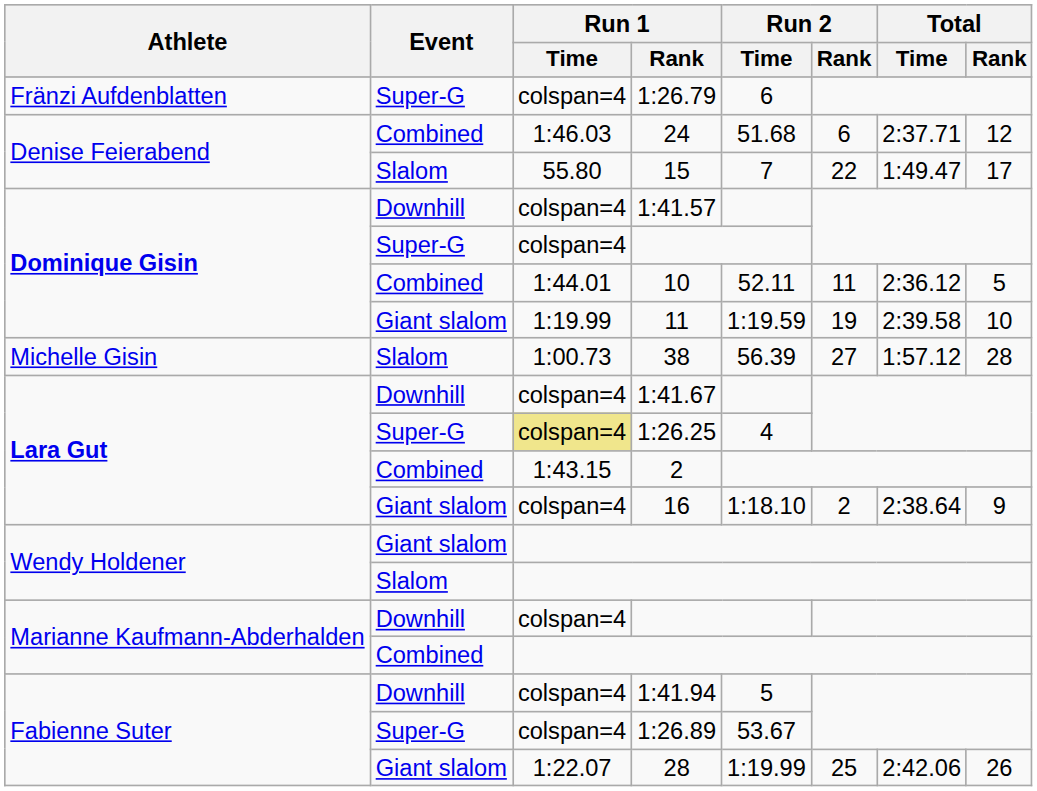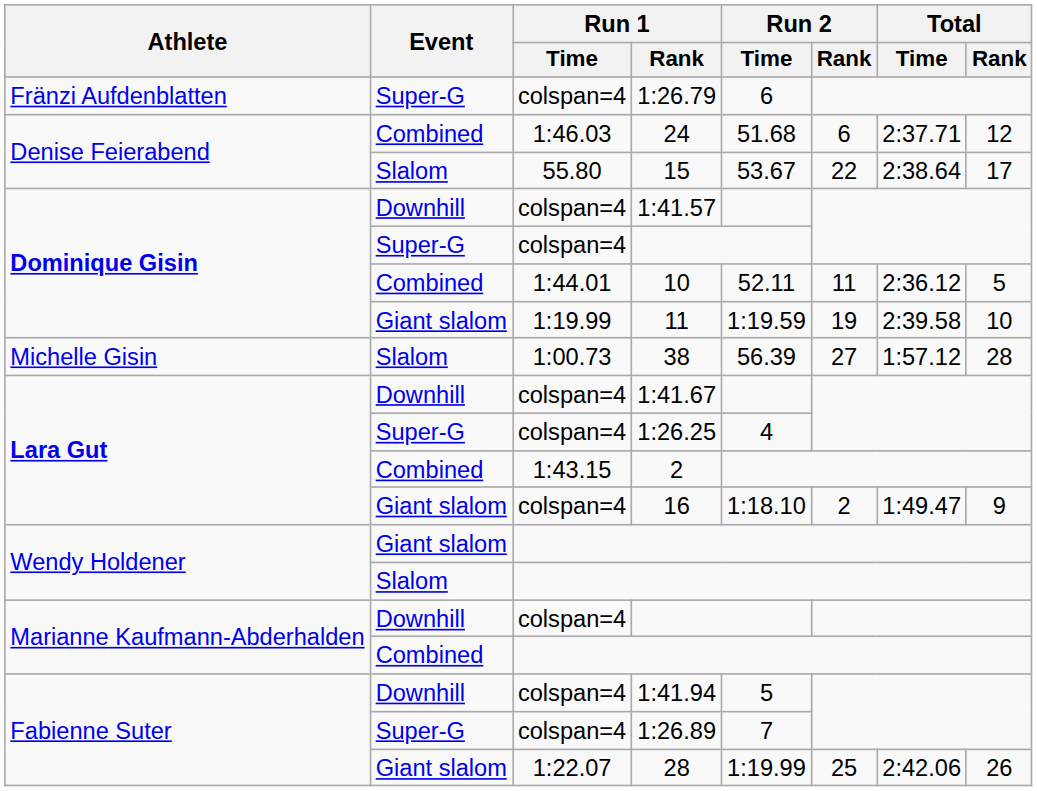(766, 171) 7 -> (766, 171) 53.67
(922, 171) 1:49.47 -> (922, 171) 2:38.64
(572, 432) khaki background -> (572, 432) no background
(922, 507) 2:38.64 -> (922, 507) 1:49.47
(766, 731) 53.67 -> (766, 731) 7
